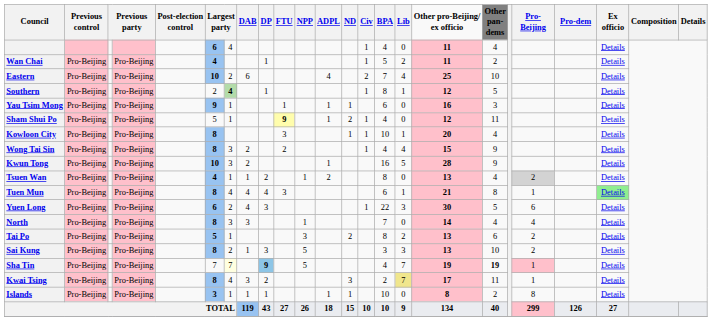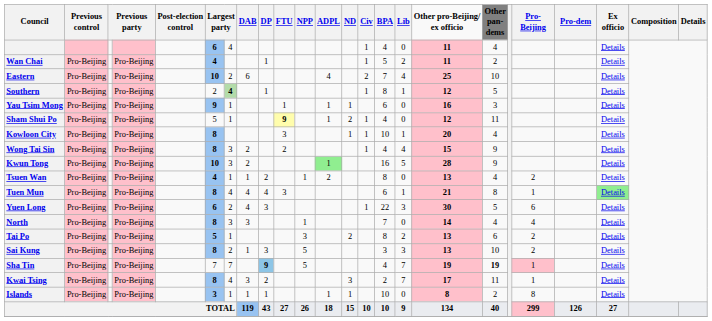(328, 163) no background -> (328, 163) lightgreen background
(533, 178) lightgrey background -> (533, 178) no background
(230, 265) lightyellow background -> (230, 265) no background
(403, 280) khaki background -> (403, 280) no background
